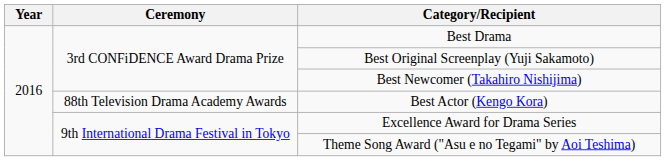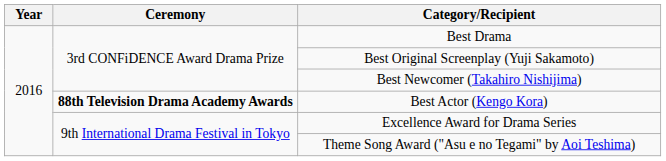(175, 101) normal -> (175, 101) bold
